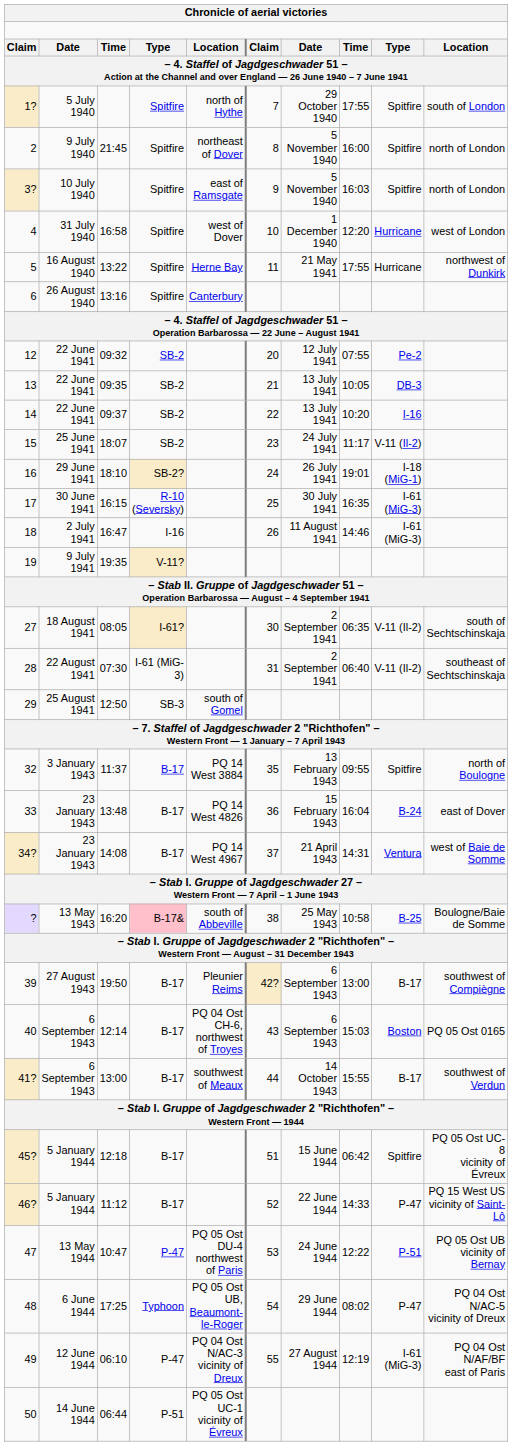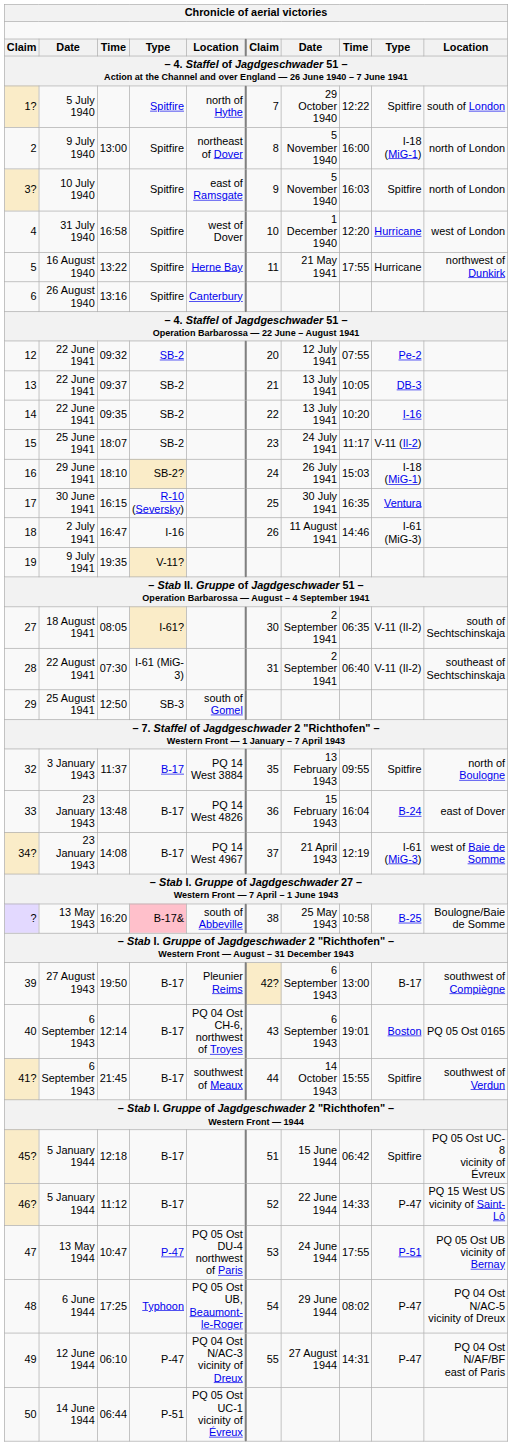(356, 106) 17:55 -> (356, 106) 12:22
(113, 148) 21:45 -> (113, 148) 13:00
(405, 148) Spitfire -> (403, 148) I-18 (MiG-1)
(113, 385) 09:35 -> (113, 385) 09:37
(113, 414) 09:37 -> (113, 414) 09:35
(356, 473) 19:01 -> (356, 473) 15:03
(403, 503) I-61 (MiG-3) -> (403, 503) Ventura
(356, 853) 14:31 -> (356, 853) 12:19
(403, 853) Ventura -> (403, 853) I-61 (MiG-3)
(356, 1031) 15:03 -> (356, 1031) 19:01
(113, 1079) 13:00 -> (113, 1079) 21:45
(410, 1079) B-17 -> (405, 1079) Spitfire
(356, 1252) 12:22 -> (356, 1252) 17:55
(356, 1360) 12:19 -> (356, 1360) 14:31
(403, 1360) I-61 (MiG-3) -> (410, 1360) P-47
